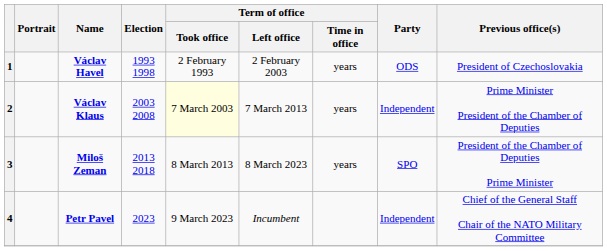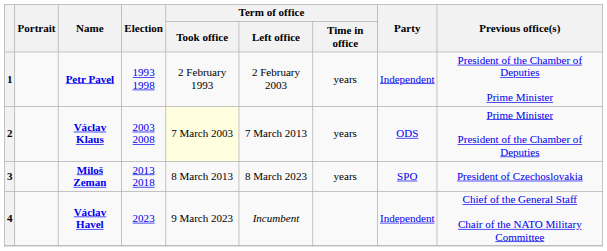(90, 66) Václav Havel -> (90, 79) Petr Pavel
(407, 66) ODS -> (407, 79) Independent
(520, 66) President of Czechoslovakia -> (520, 79) President of the Chamber of Deputies Prime Minister
(407, 109) Independent -> (407, 134) ODS
(520, 164) President of the Chamber of Deputies Prime Minister -> (520, 176) President of Czechoslovakia
(90, 218) Petr Pavel -> (90, 218) Václav Havel
